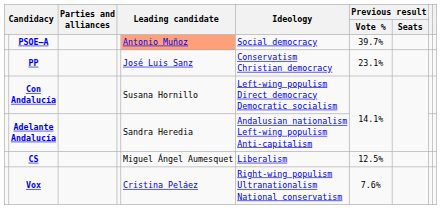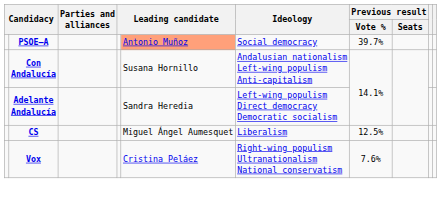- row: (33, 63)
(287, 95) Left-wing populism Direct democracy Democratic socialism -> (292, 69) Andalusian nationalism Left-wing populism Anti-capitalism
(292, 133) Andalusian nationalism Left-wing populism Anti-capitalism -> (287, 106) Left-wing populism Direct democracy Democratic socialism
